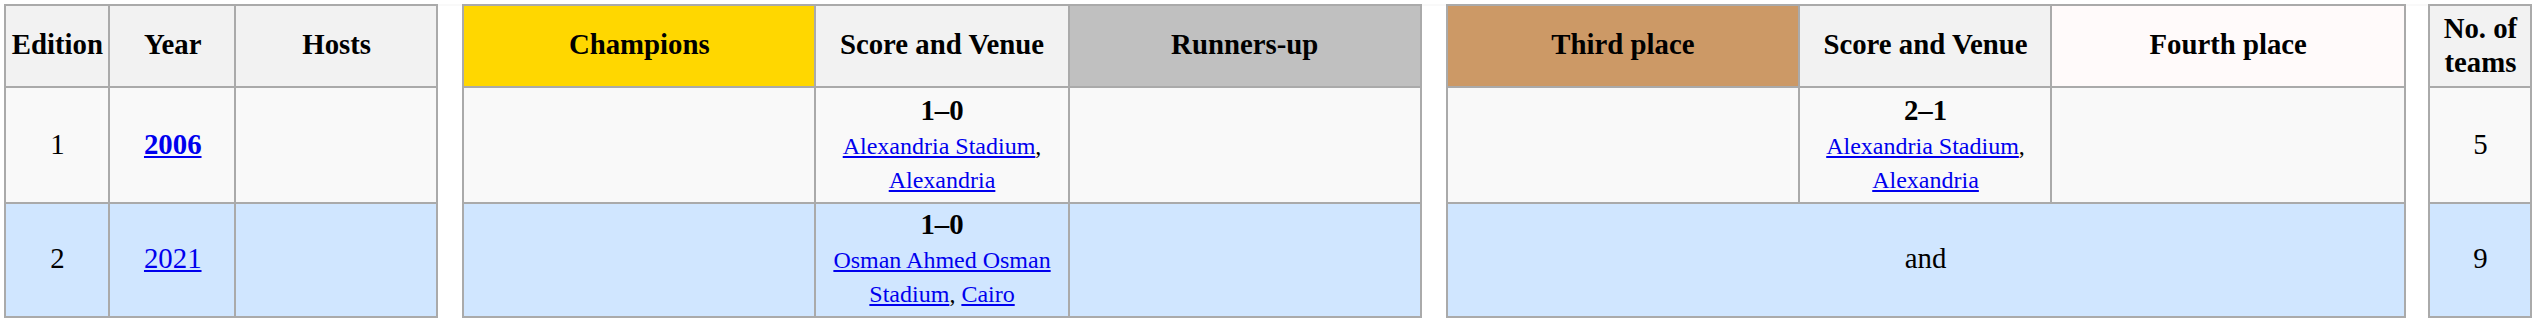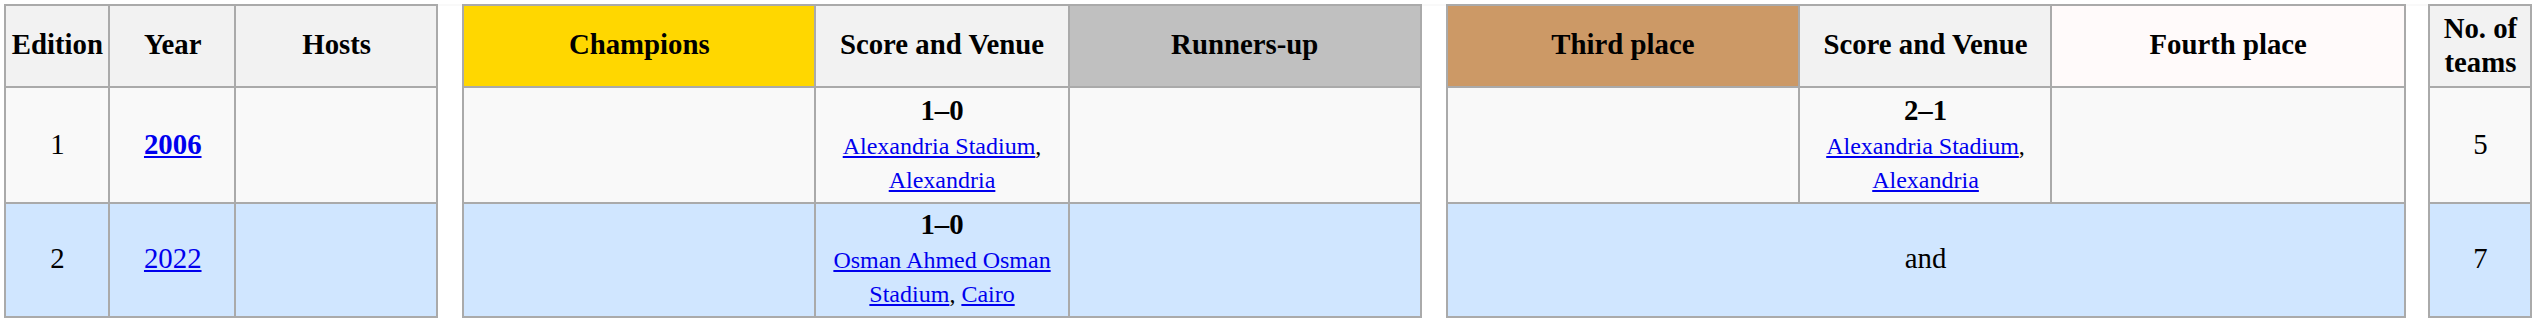(173, 259) 2021 -> (173, 259) 2022
(2480, 259) 9 -> (2480, 259) 7
